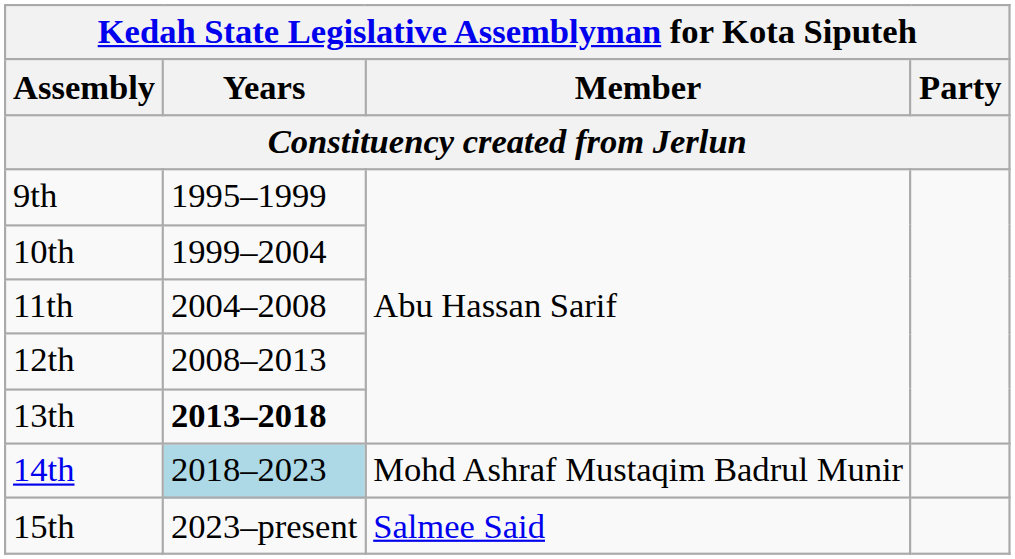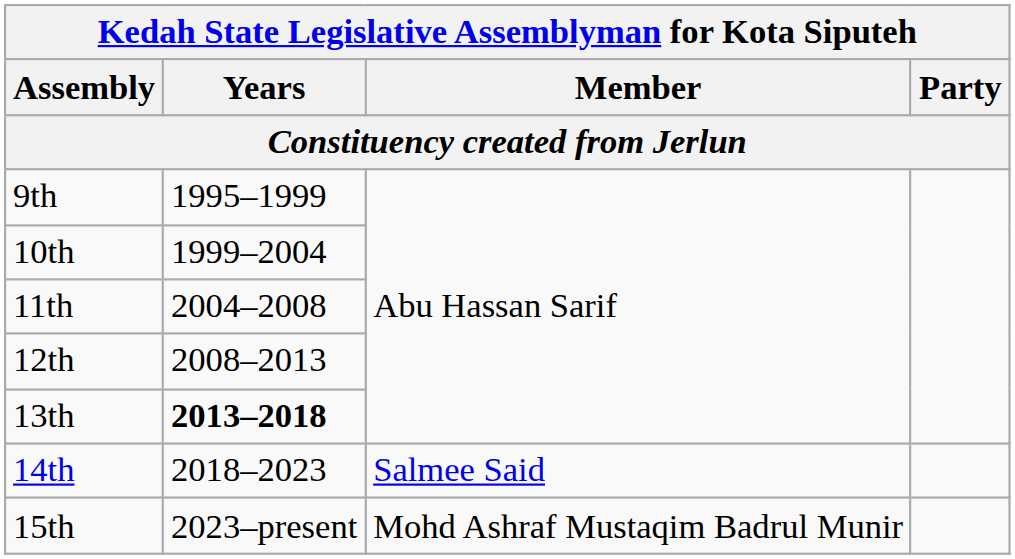(249, 470) lightblue background -> (249, 470) no background
(638, 470) Mohd Ashraf Mustaqim Badrul Munir -> (459, 470) Salmee Said
(459, 525) Salmee Said -> (638, 525) Mohd Ashraf Mustaqim Badrul Munir
